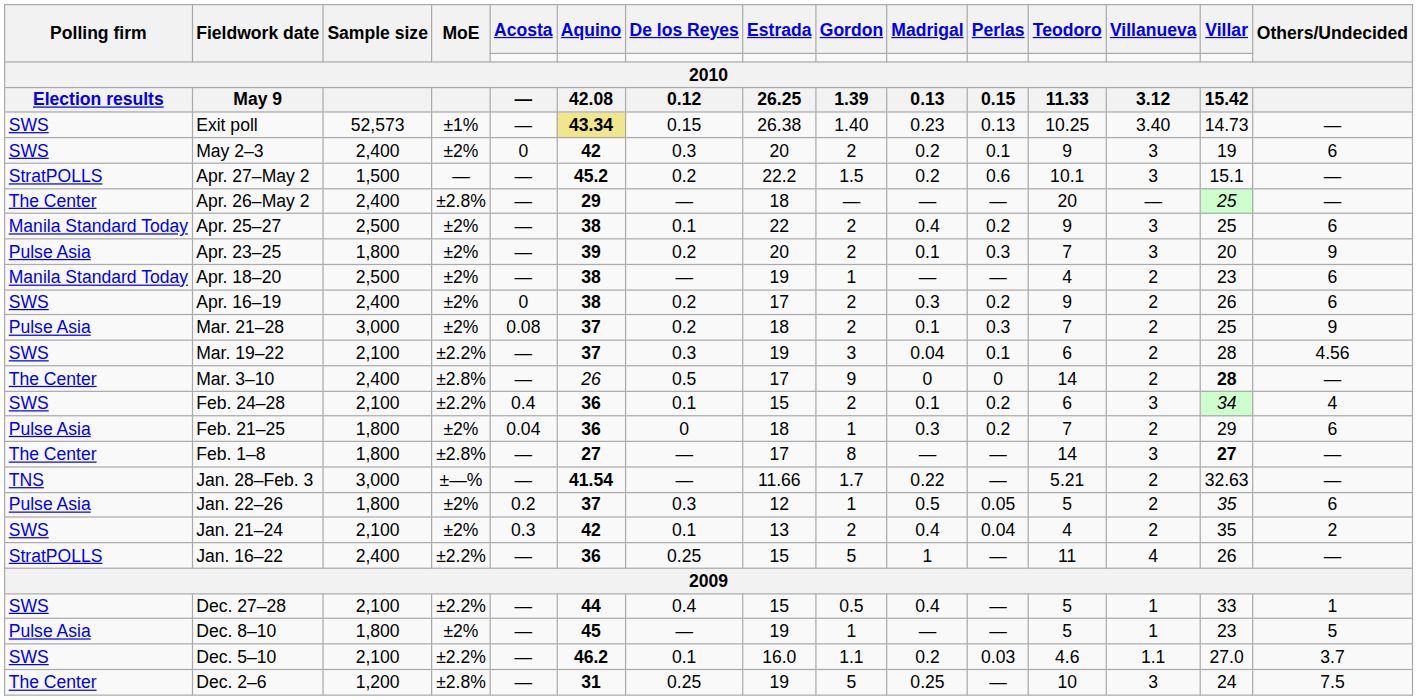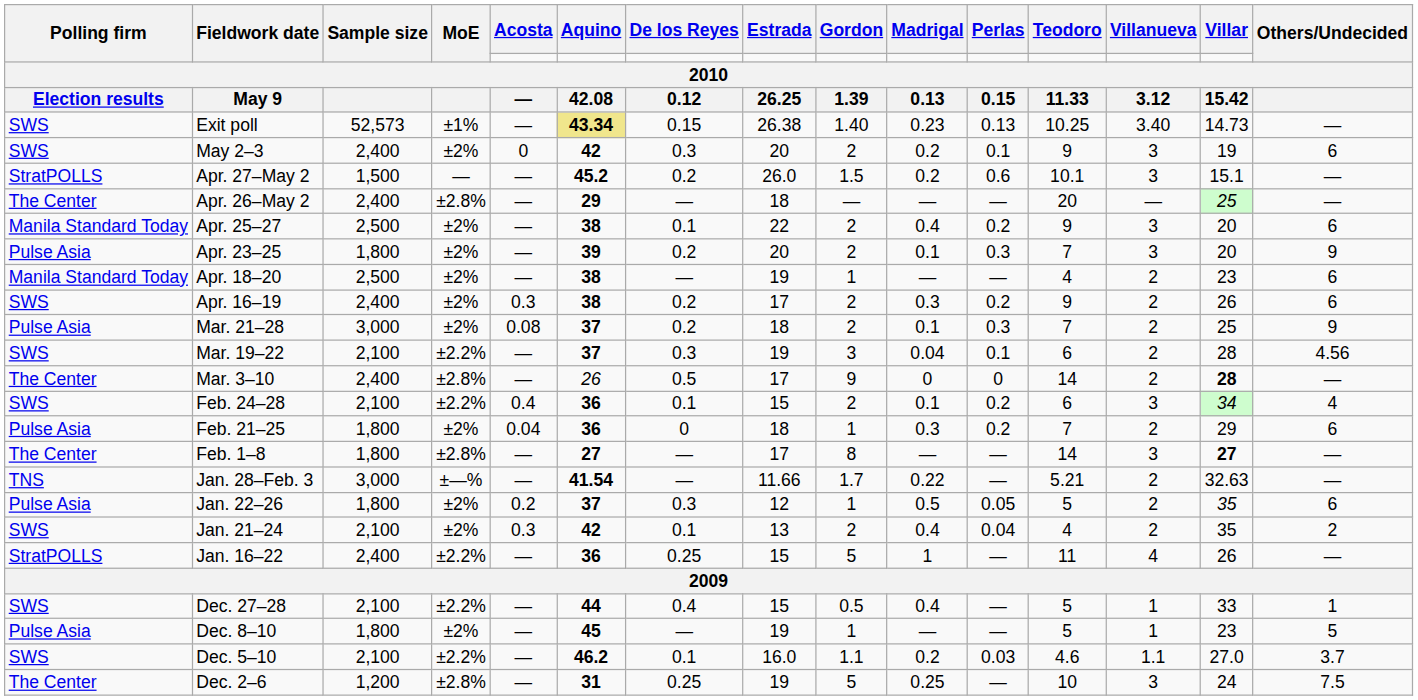(779, 176) 22.2 -> (779, 176) 26.0
(1227, 227) 25 -> (1227, 227) 20
(523, 303) 0 -> (523, 303) 0.3
